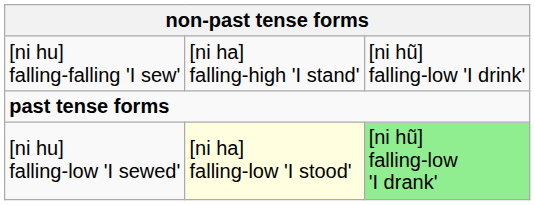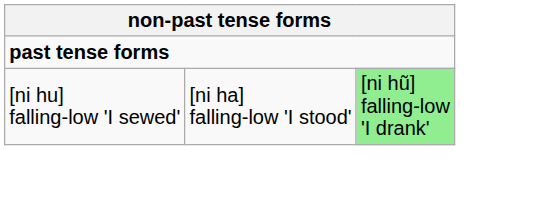- row: (95, 63)
(271, 160) lightyellow background -> (271, 106) no background
